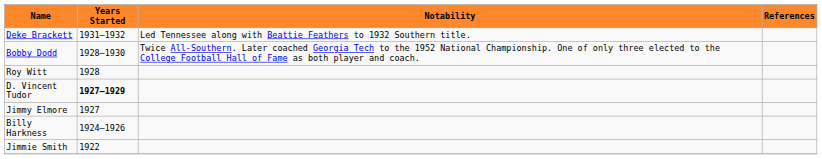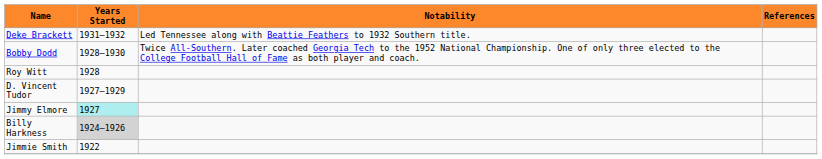(102, 91) bold -> (102, 91) normal
(89, 109) no background -> (89, 109) paleturquoise background
(102, 128) no background -> (102, 128) lightgrey background
